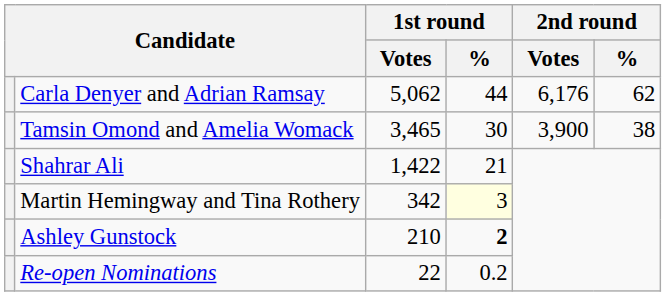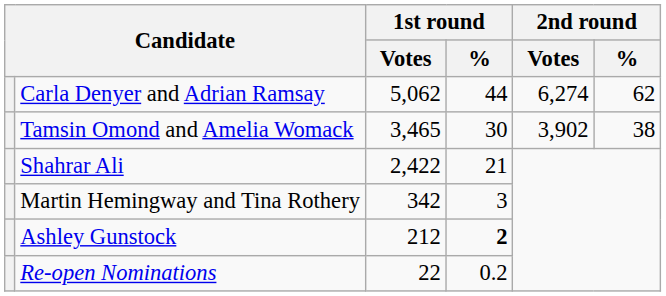(563, 93) 6,176 -> (563, 93) 6,274
(563, 129) 3,900 -> (563, 129) 3,902
(415, 165) 1,422 -> (415, 165) 2,422
(502, 201) lightyellow background -> (502, 201) no background
(424, 237) 210 -> (424, 237) 212
